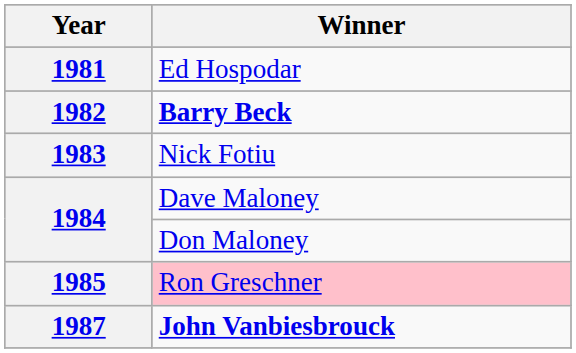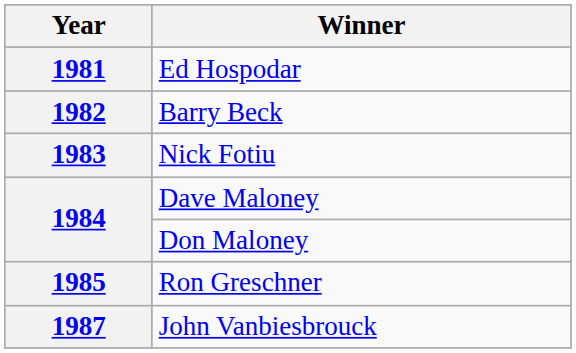(225, 111) bold -> (221, 111) normal
(240, 283) pink background -> (240, 283) no background
(277, 326) bold -> (268, 326) normal
